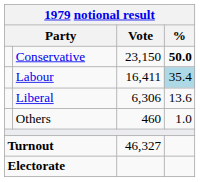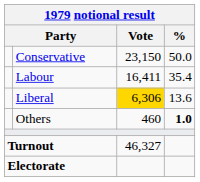(180, 56) bold -> (180, 56) normal
(180, 77) lightblue background -> (180, 77) no background
(146, 98) no background -> (146, 98) gold background
(184, 118) normal -> (184, 118) bold
